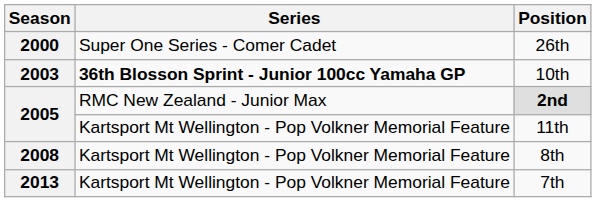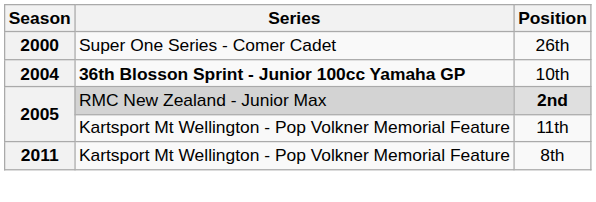(40, 73) 2003 -> (40, 73) 2004
(203, 100) no background -> (203, 100) lightgrey background
(40, 155) 2008 -> (40, 155) 2011
- row: (552, 183)
